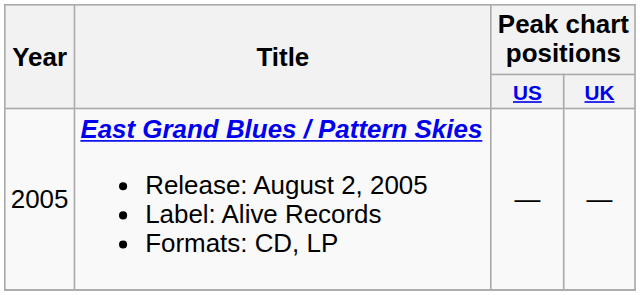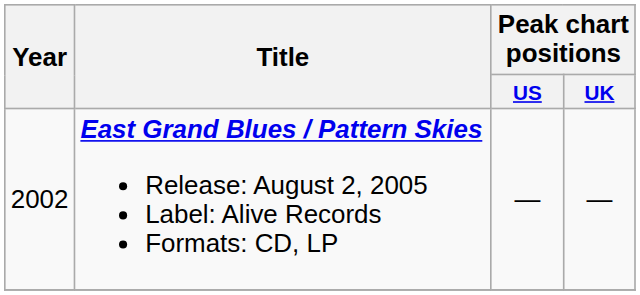(40, 199) 2005 -> (40, 199) 2002
